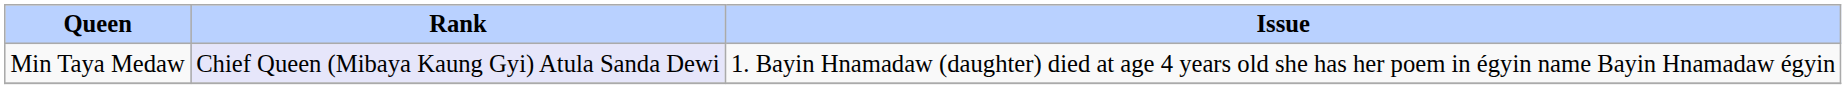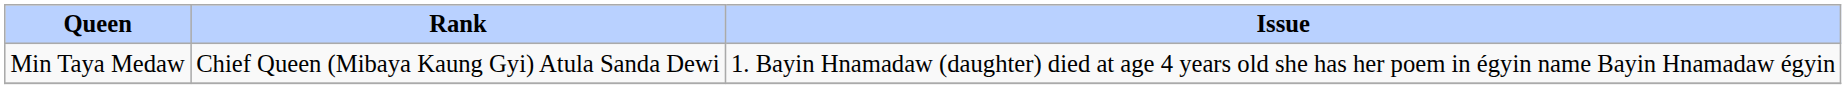(458, 63) lavender background -> (458, 63) no background
